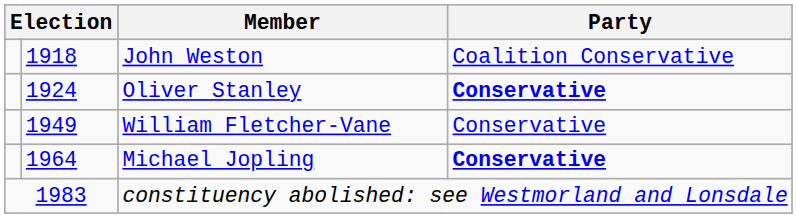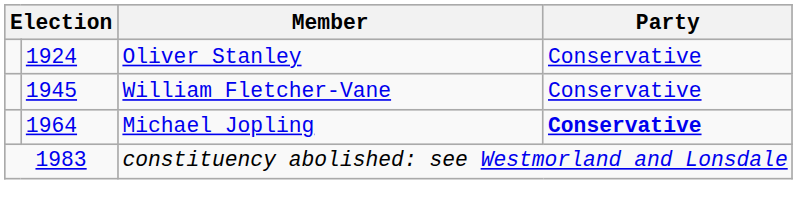- row: (193, 57)
(529, 92) bold -> (625, 57) normal
(51, 126) 1949 -> (51, 92) 1945
